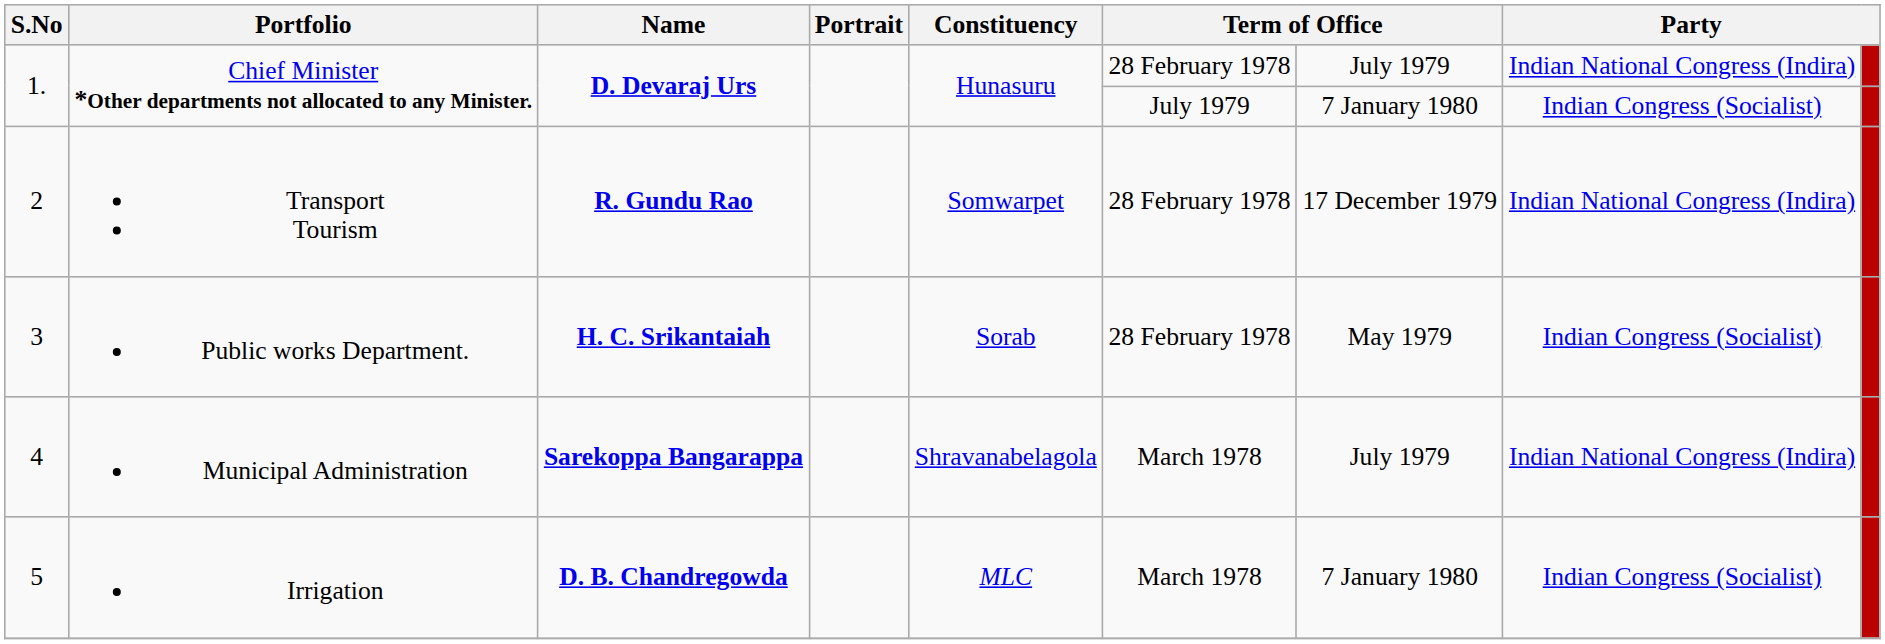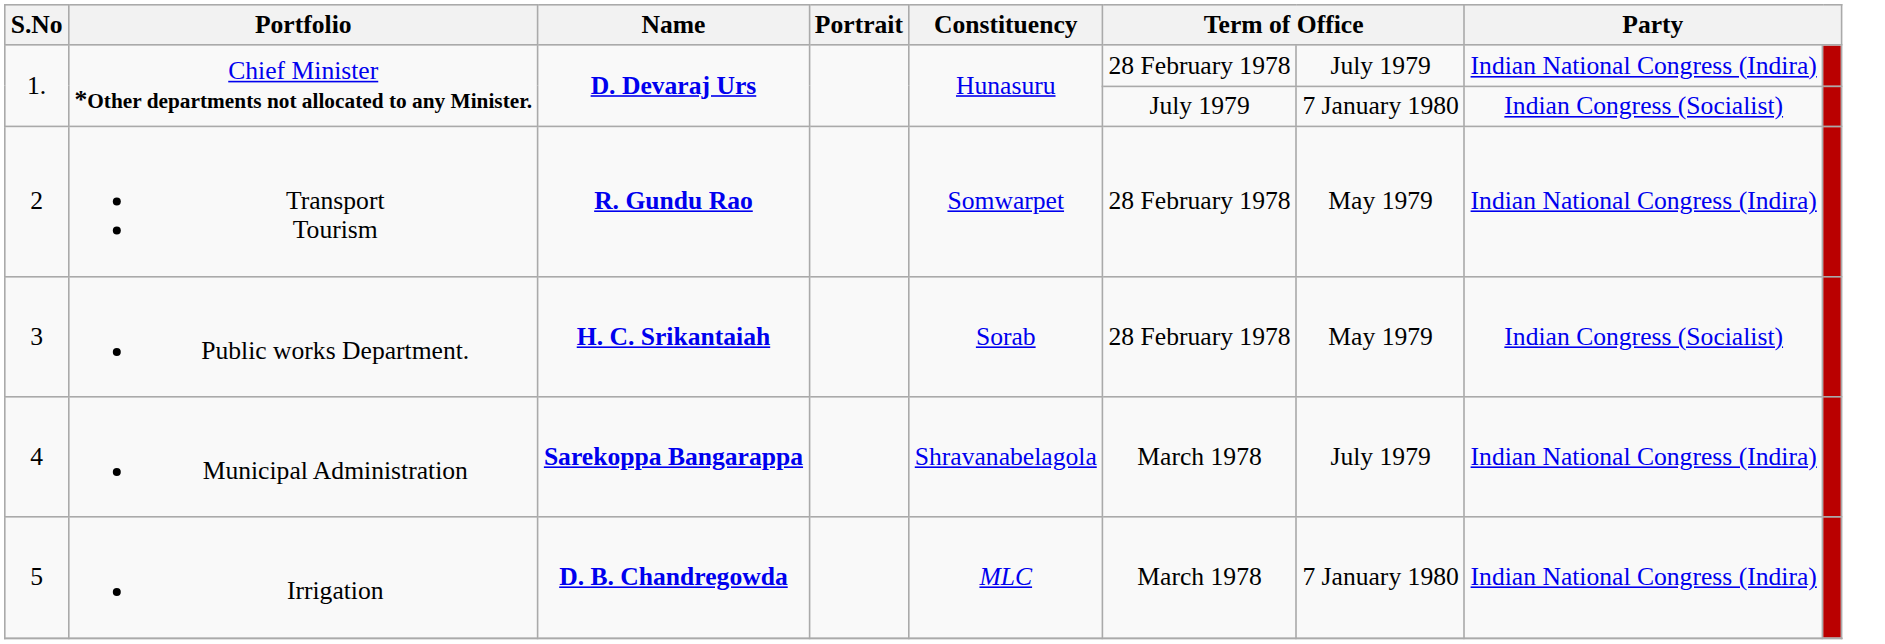(1400, 201) 17 December 1979 -> (1381, 201) May 1979
(1682, 577) Indian Congress (Socialist) -> (1644, 577) Indian National Congress (Indira)
